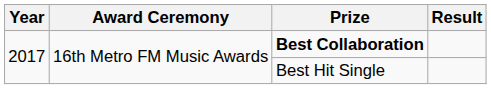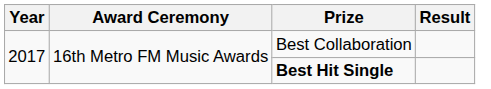(350, 44) bold -> (344, 44) normal
(330, 70) normal -> (335, 70) bold
